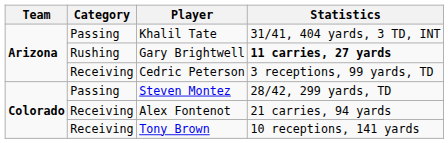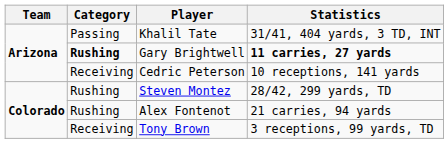(95, 53) normal -> (95, 53) bold
(342, 72) 3 receptions, 99 yards, TD -> (335, 72) 10 receptions, 141 yards
(95, 91) Passing -> (95, 91) Rushing
(102, 110) Receiving -> (95, 110) Rushing
(335, 129) 10 receptions, 141 yards -> (342, 129) 3 receptions, 99 yards, TD
